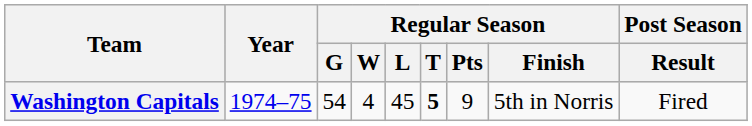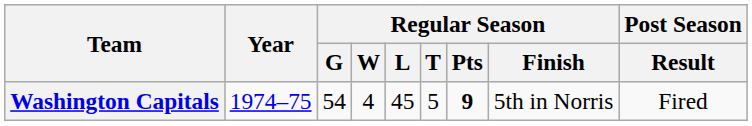(433, 101) bold -> (433, 101) normal
(467, 101) normal -> (467, 101) bold
